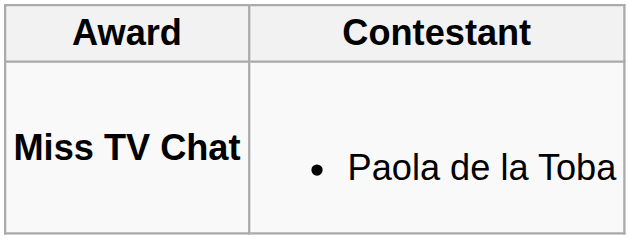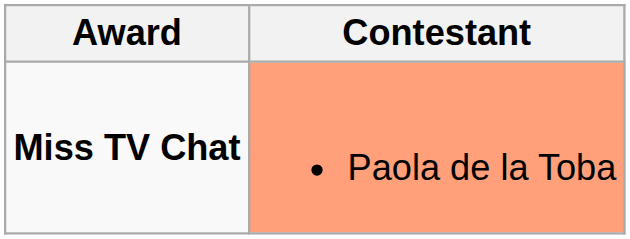(437, 168) no background -> (437, 168) lightsalmon background
